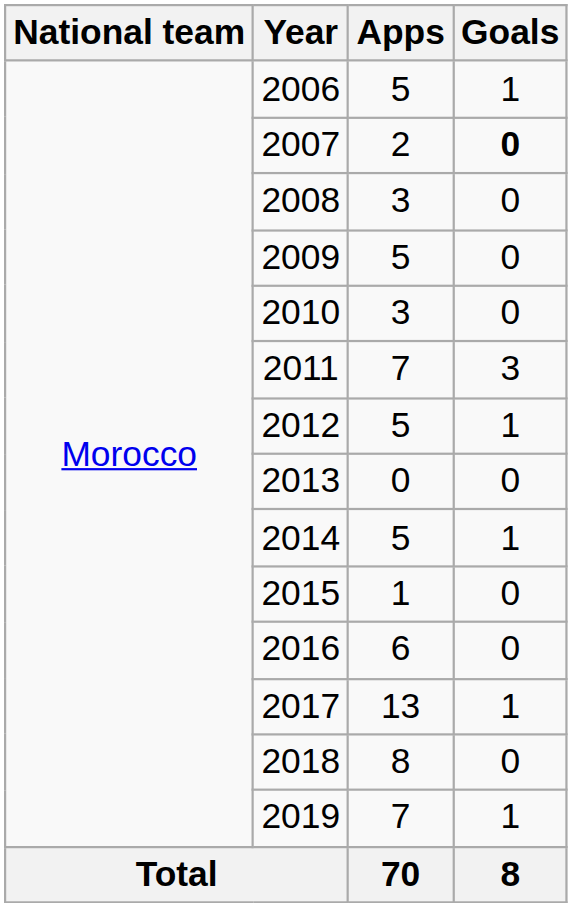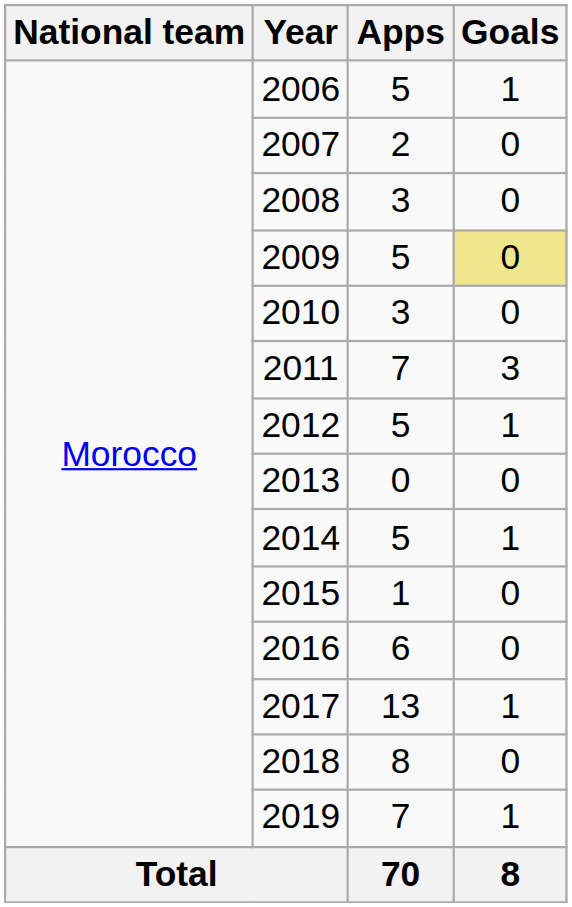(510, 144) bold -> (510, 144) normal
(510, 256) no background -> (510, 256) khaki background
